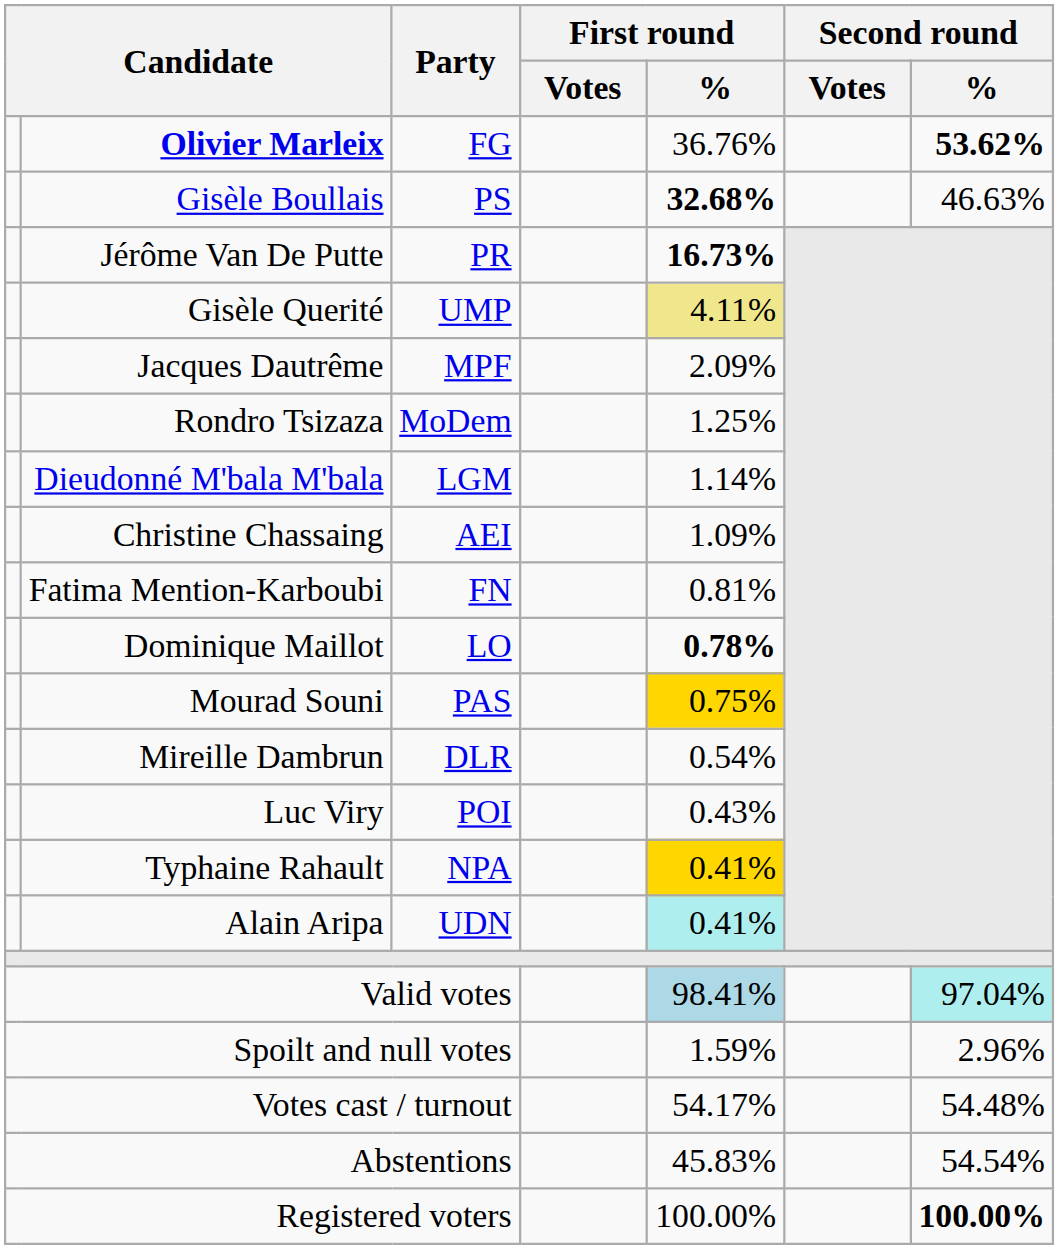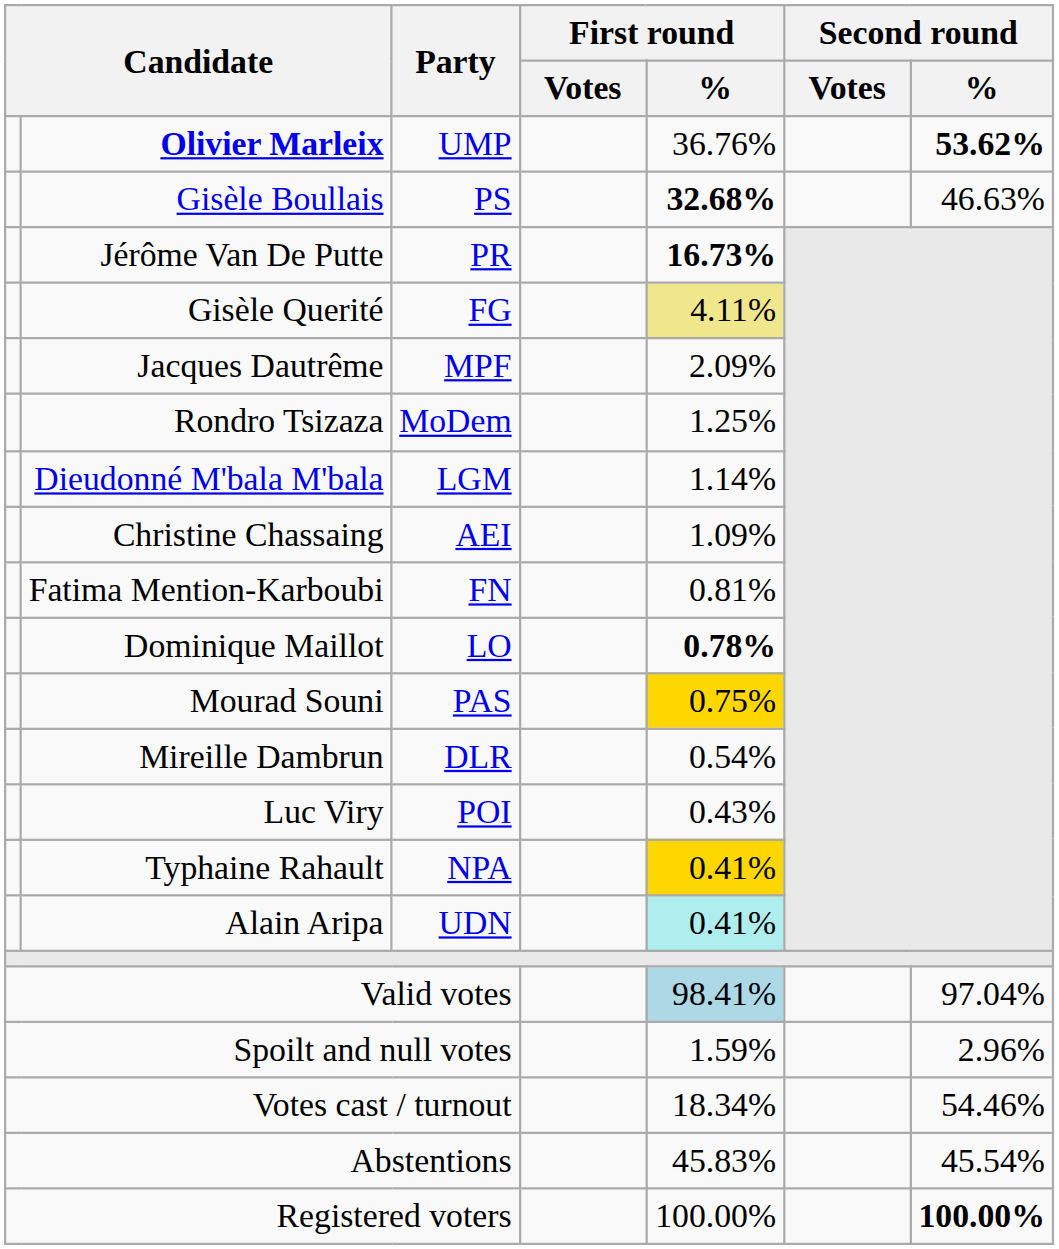(490, 143) FG -> (475, 143) UMP
(475, 310) UMP -> (490, 310) FG
(993, 994) paleturquoise background -> (993, 994) no background
(724, 1105) 54.17% -> (724, 1105) 18.34%
(993, 1105) 54.48% -> (993, 1105) 54.46%
(993, 1160) 54.54% -> (993, 1160) 45.54%
